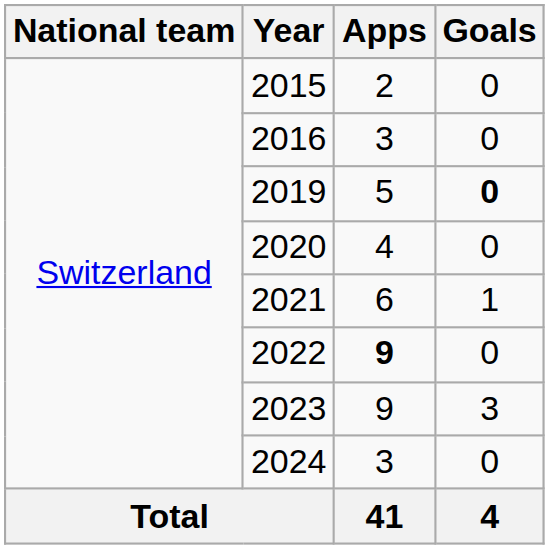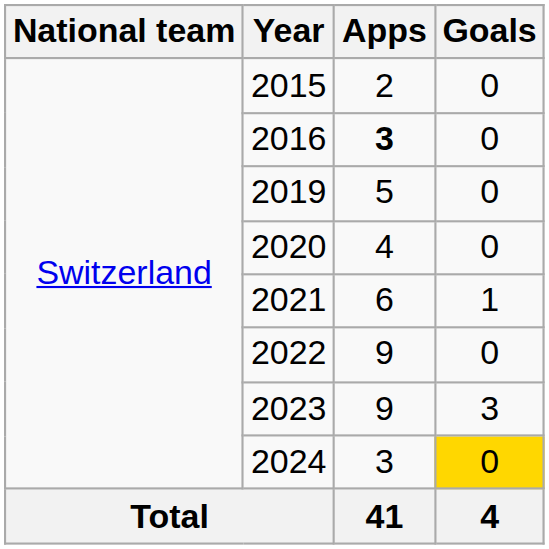(384, 138) normal -> (384, 138) bold
(490, 192) bold -> (490, 192) normal
(384, 354) bold -> (384, 354) normal
(490, 461) no background -> (490, 461) gold background
